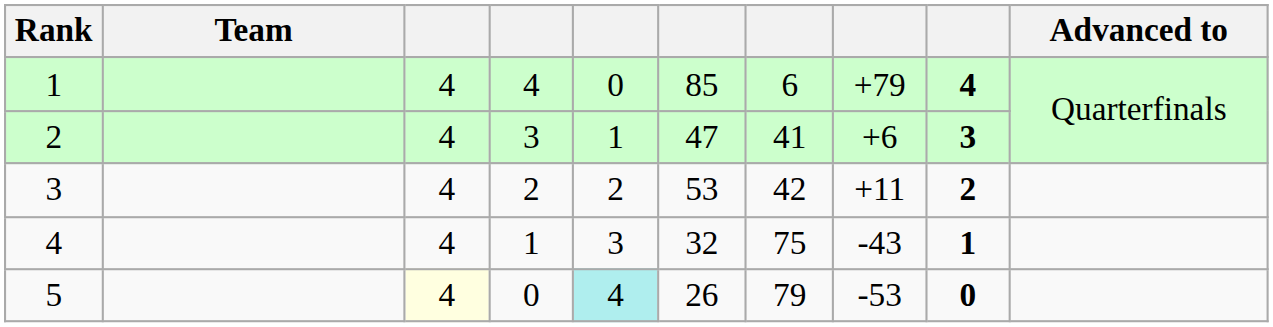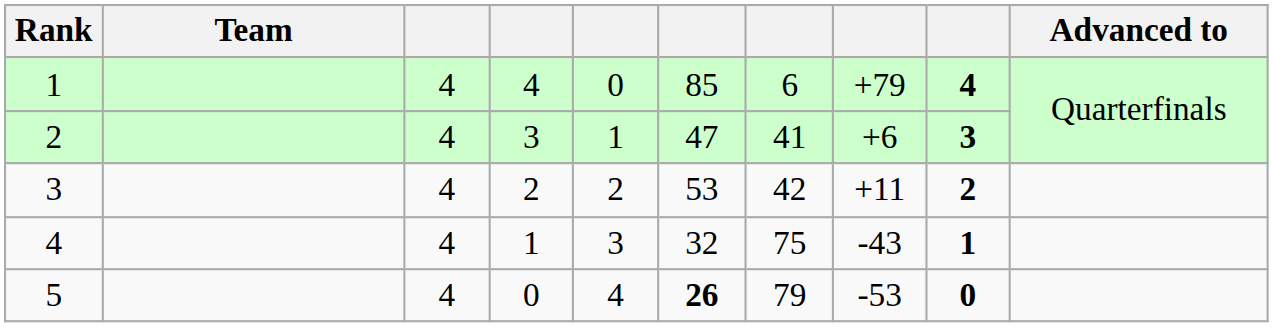(447, 294) lightyellow background -> (447, 294) no background
(616, 294) paleturquoise background -> (616, 294) no background
(702, 294) normal -> (702, 294) bold
